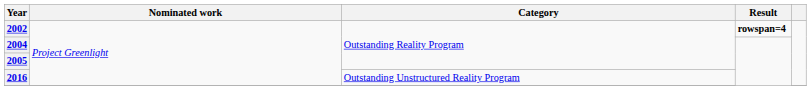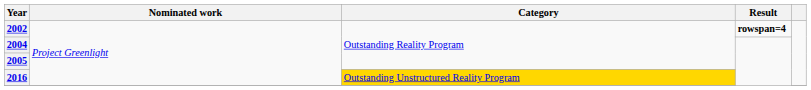(432, 77) no background -> (432, 77) gold background
